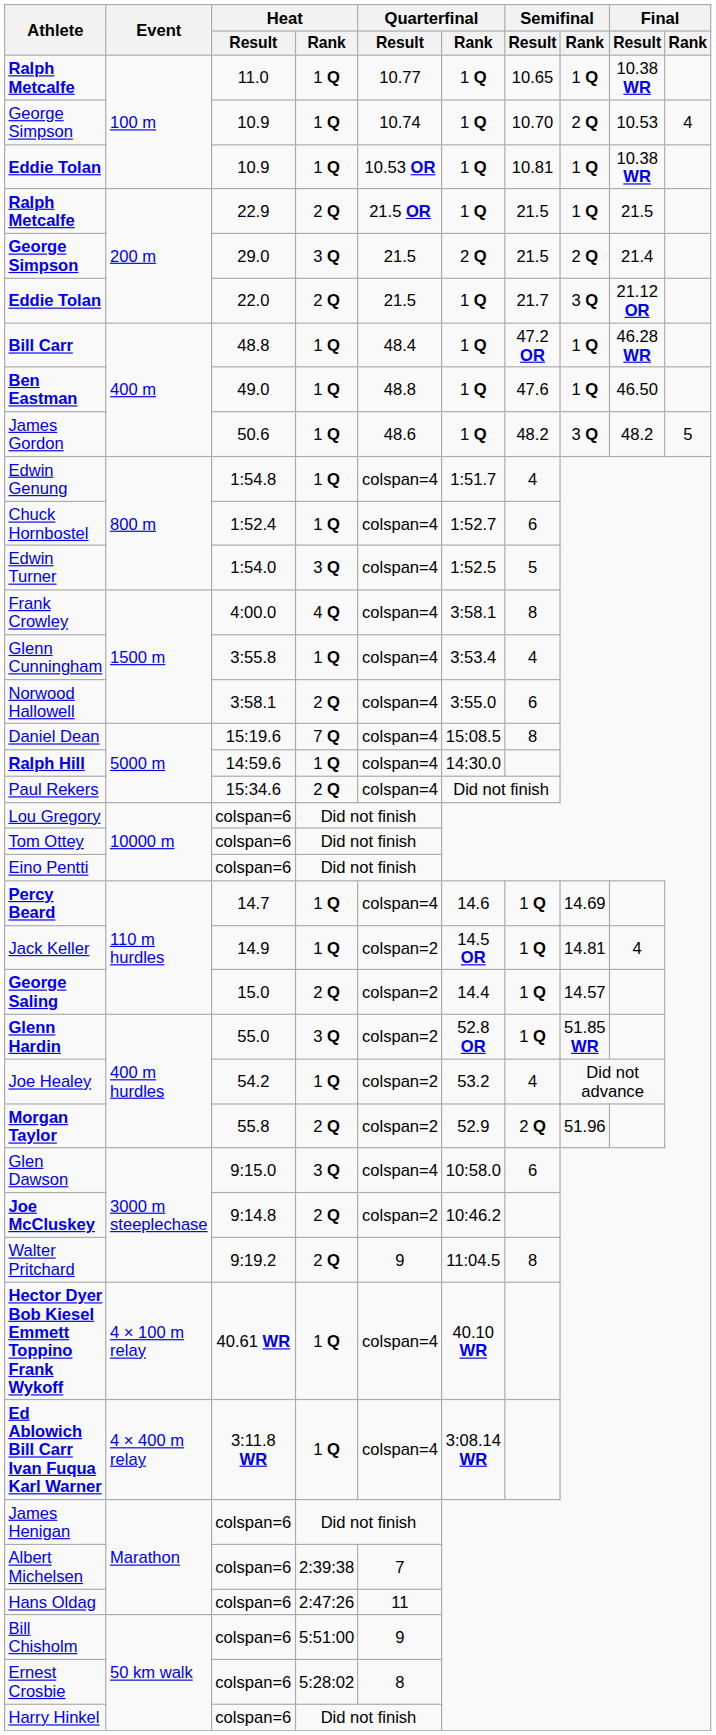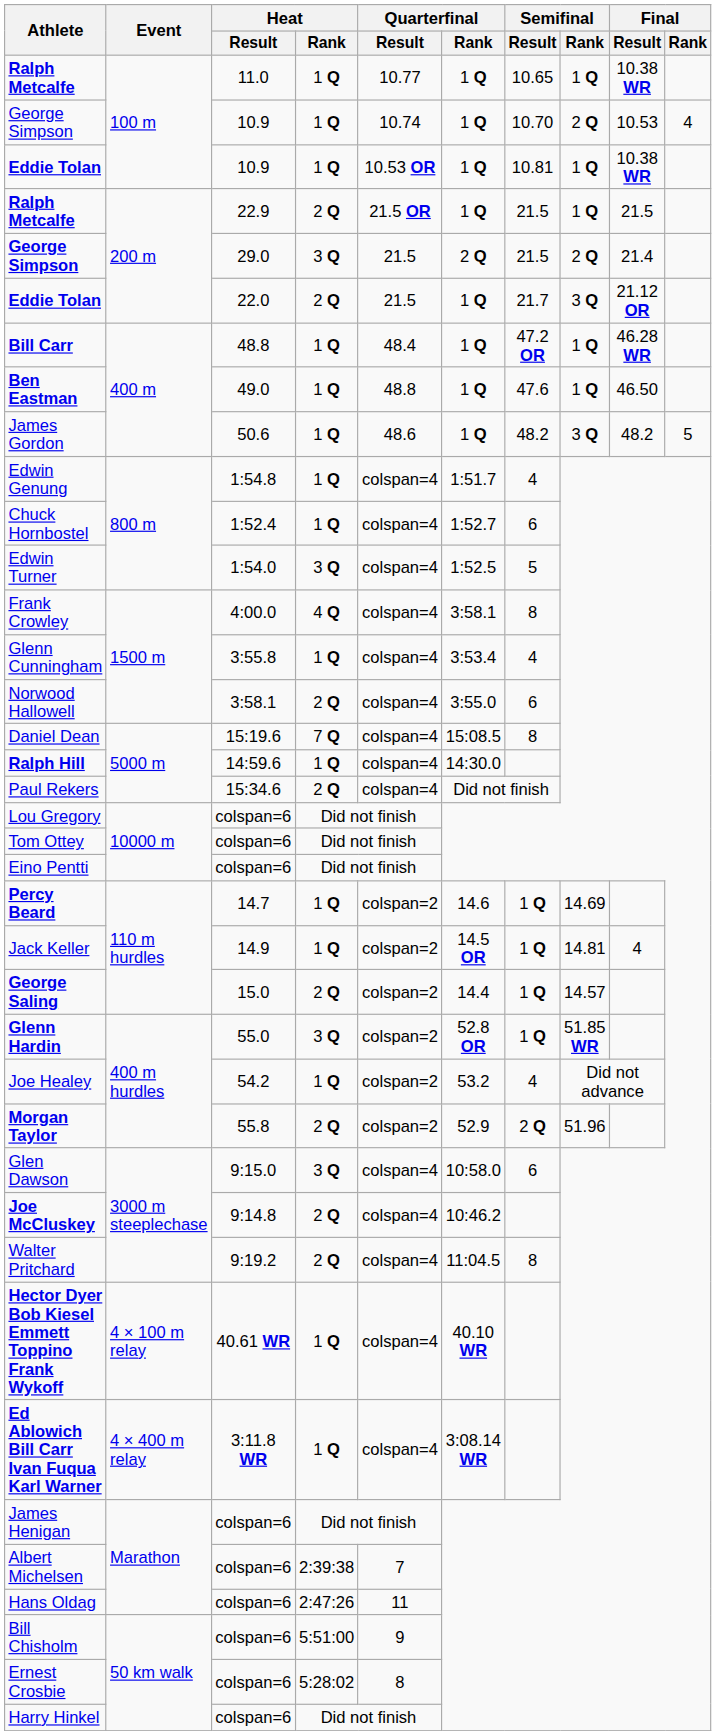(400, 904) colspan=4 -> (400, 904) colspan=2
(400, 1215) colspan=2 -> (400, 1215) colspan=4
(400, 1260) 9 -> (400, 1260) colspan=4
